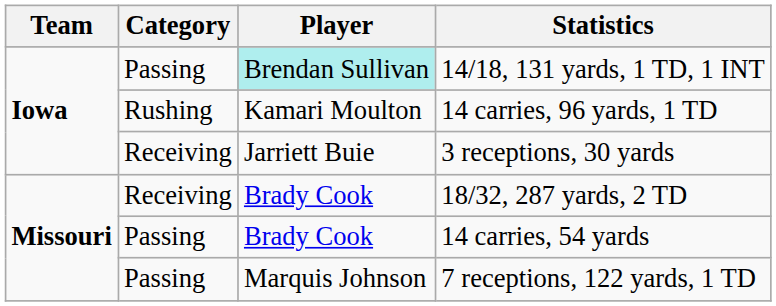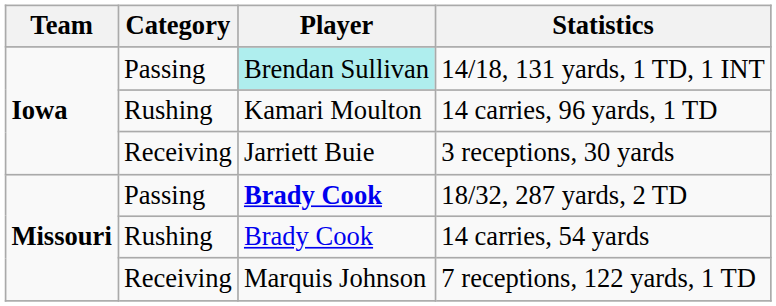(178, 194) Receiving -> (165, 194) Passing
(309, 194) normal -> (313, 194) bold
(165, 236) Passing -> (168, 236) Rushing
(165, 278) Passing -> (178, 278) Receiving
